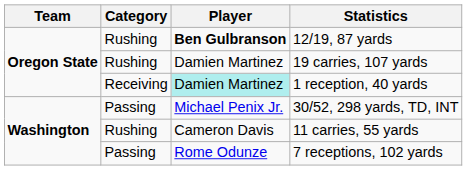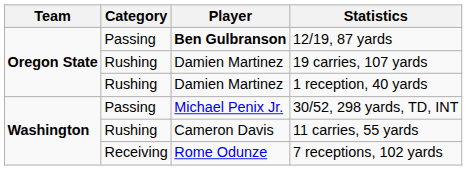(131, 39) Rushing -> (130, 39) Passing
(136, 84) Receiving -> (131, 84) Rushing
(229, 84) paleturquoise background -> (229, 84) no background
(130, 153) Passing -> (136, 153) Receiving
